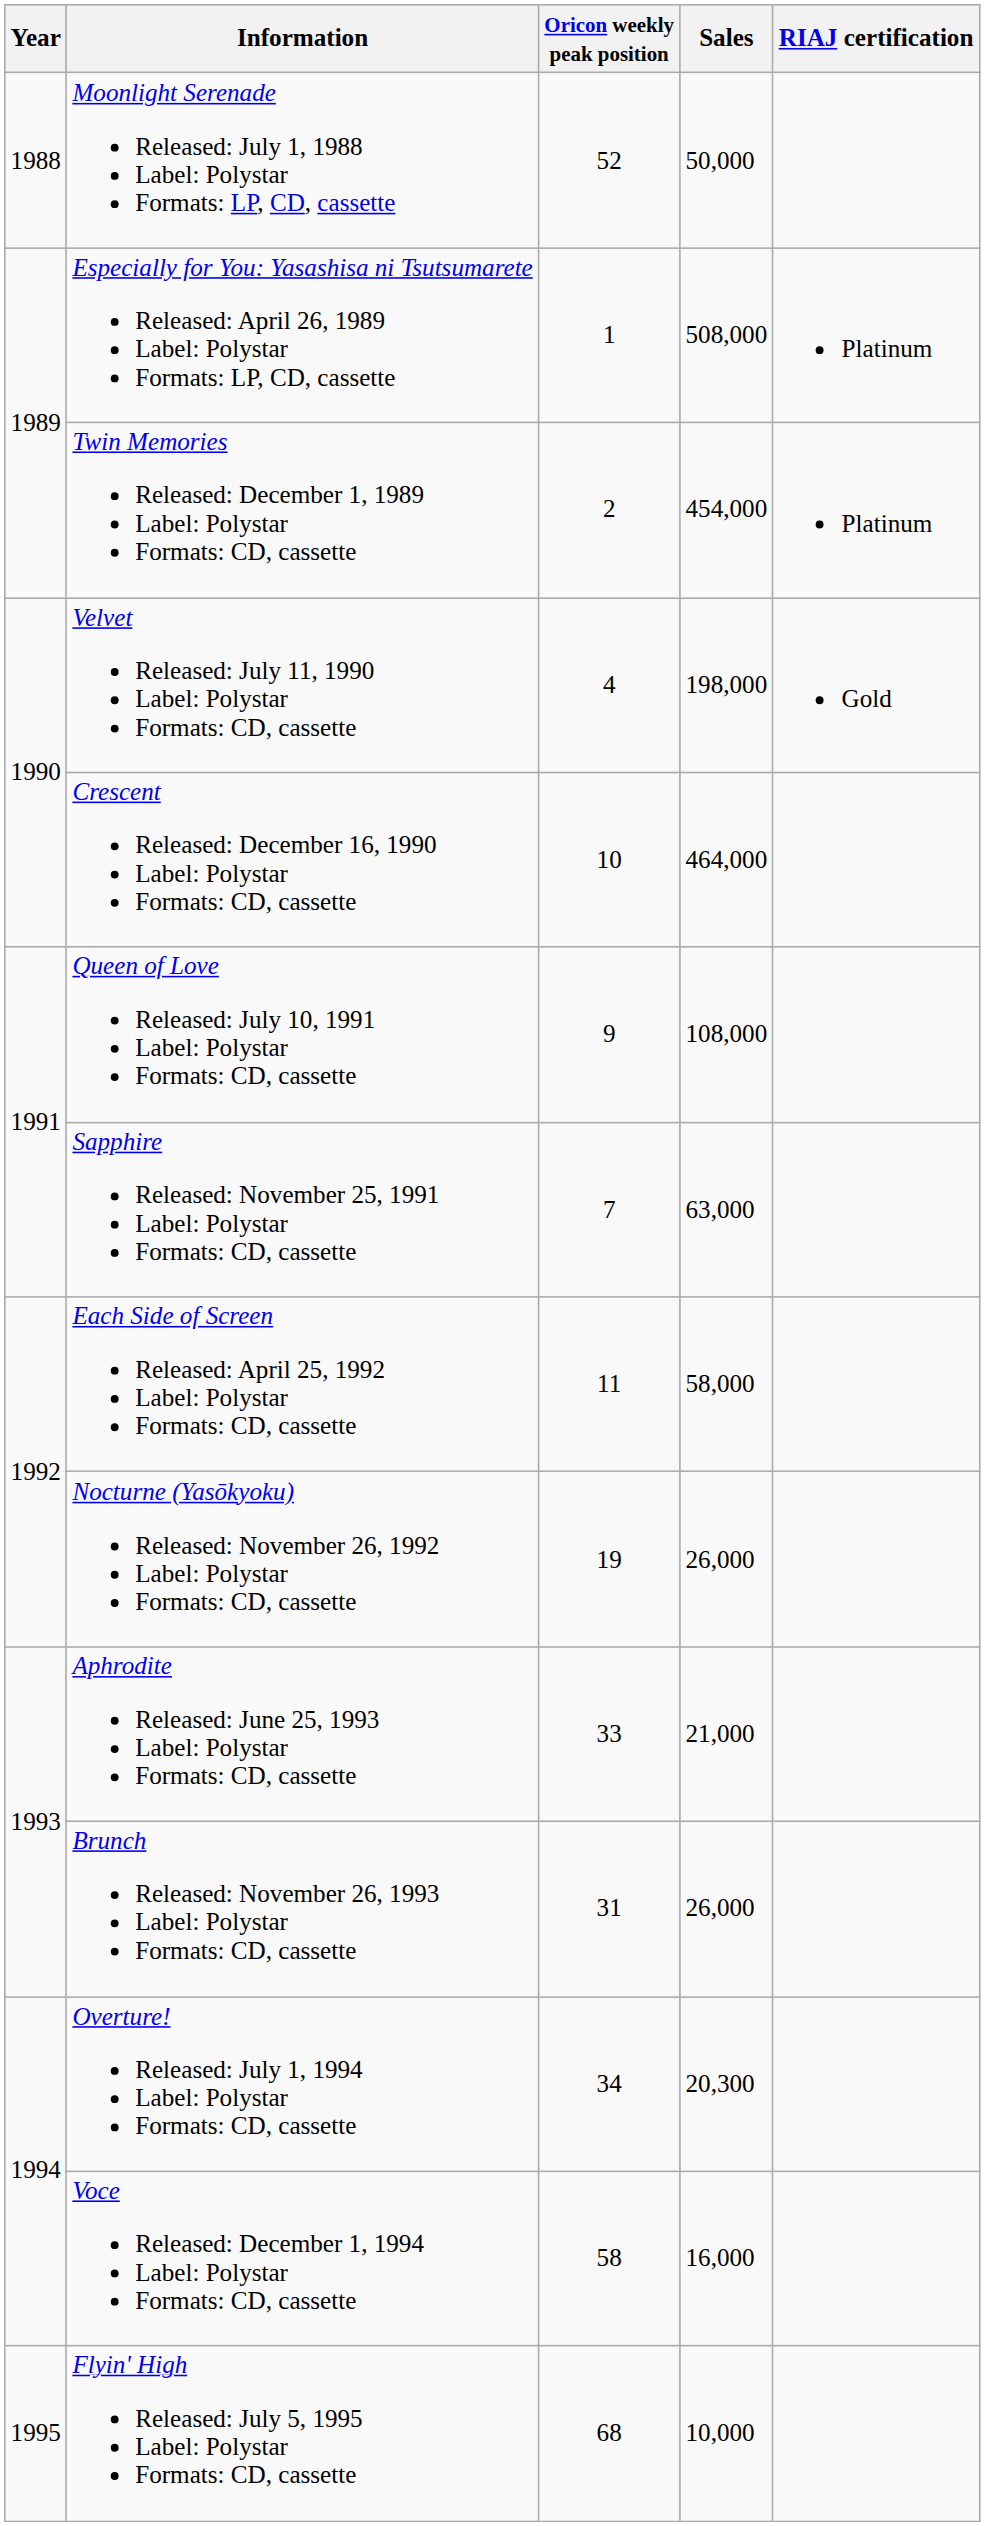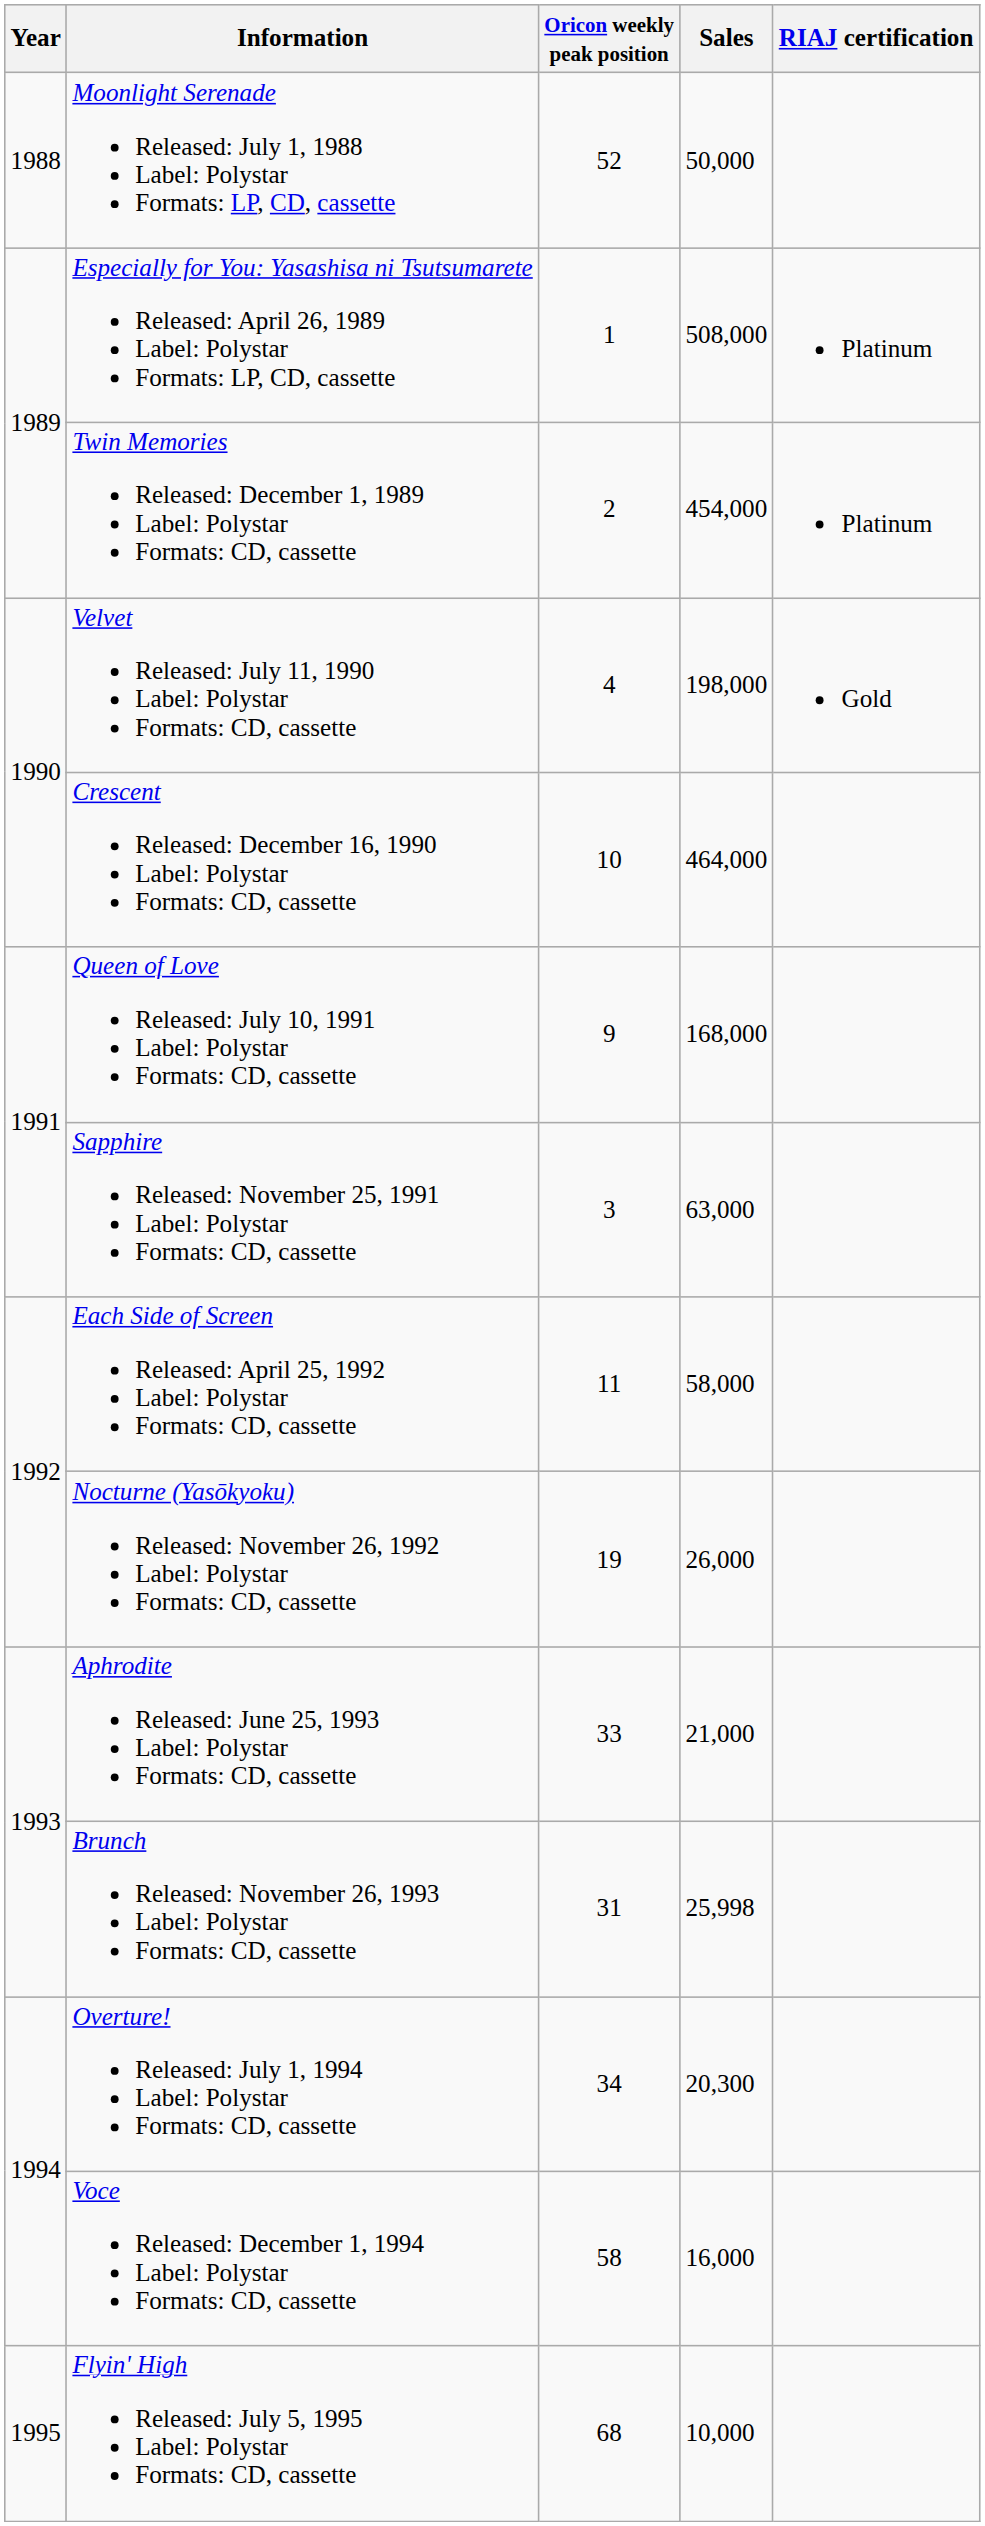(726, 1034) 108,000 -> (726, 1034) 168,000
(609, 1209) 7 -> (609, 1209) 3
(720, 1908) 26,000 -> (720, 1908) 25,998
